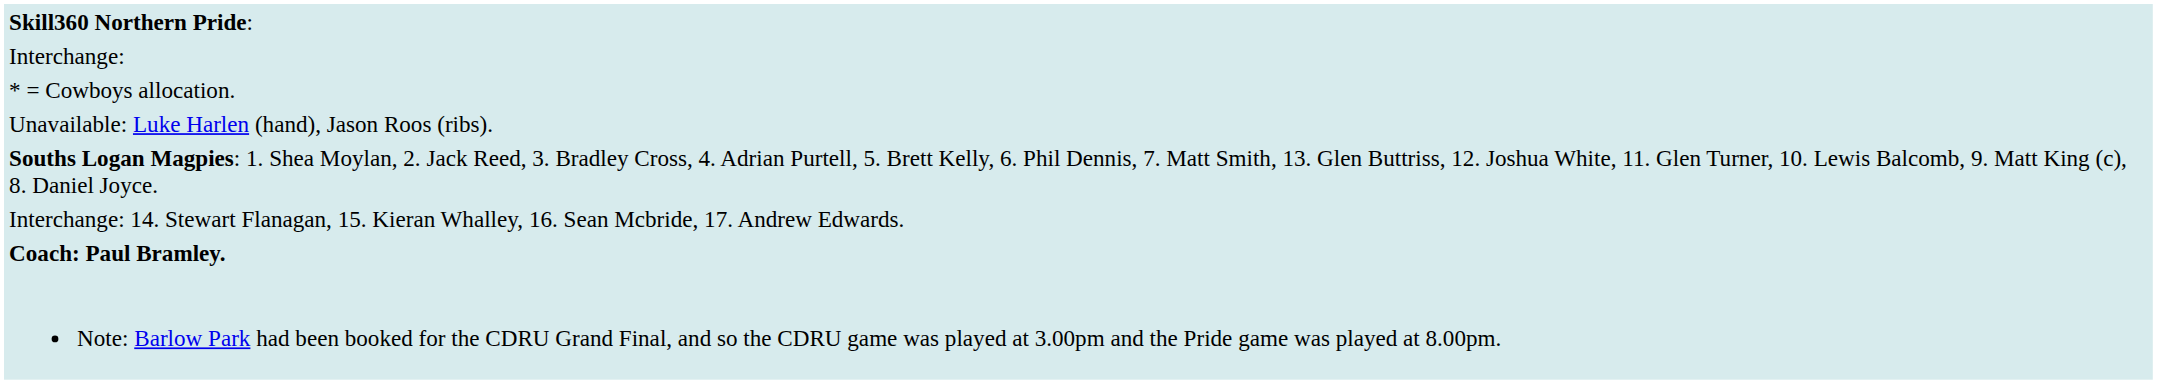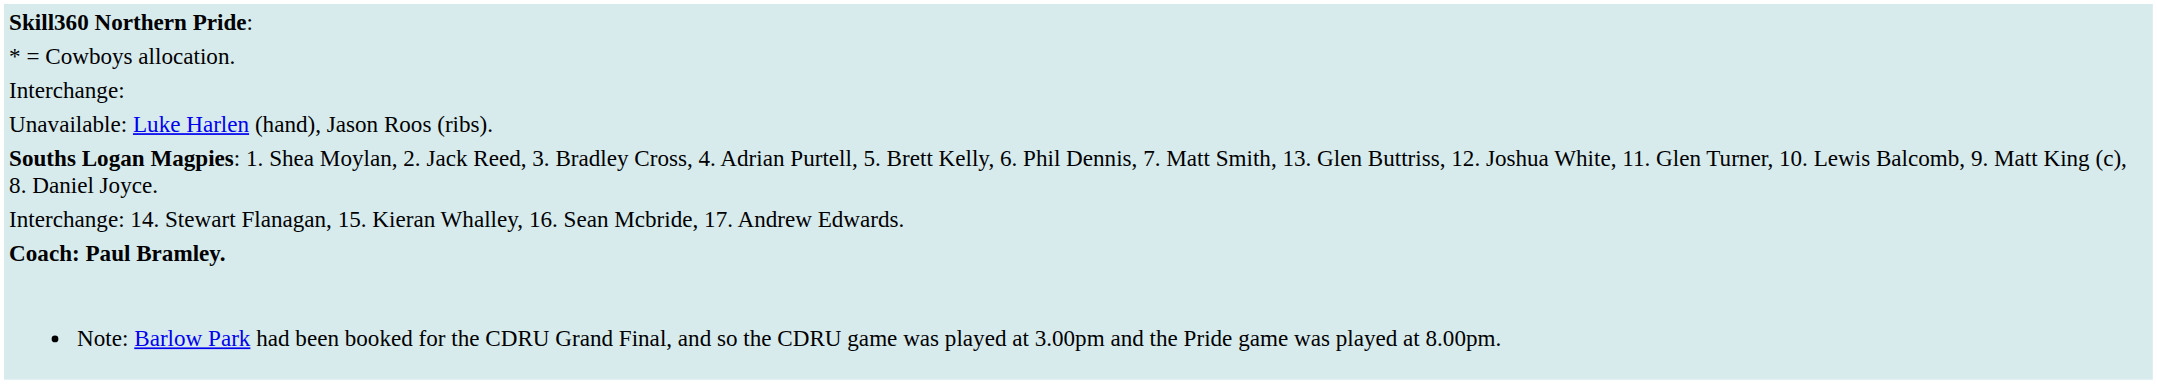(67, 56) Interchange: -> (122, 56) * = Cowboys allocation.
(122, 90) * = Cowboys allocation. -> (67, 90) Interchange:
